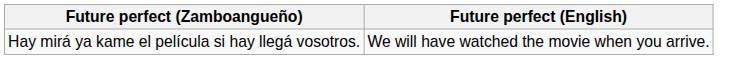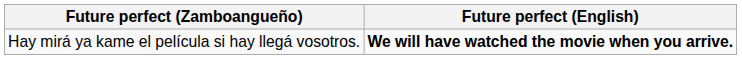(539, 41) normal -> (550, 41) bold
